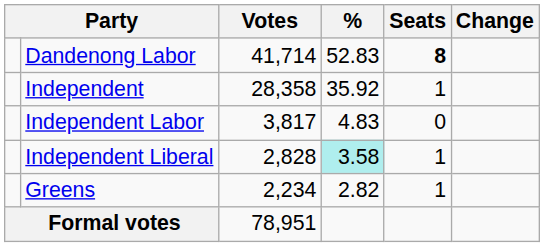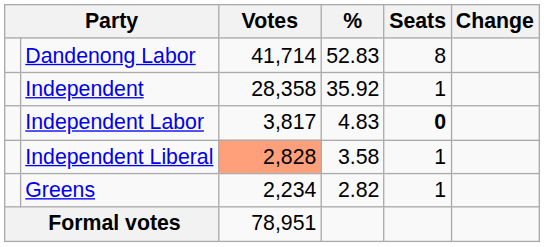(440, 55) bold -> (440, 55) normal
(440, 122) normal -> (440, 122) bold
(290, 156) no background -> (290, 156) lightsalmon background
(359, 156) paleturquoise background -> (359, 156) no background
